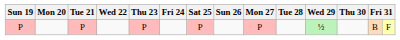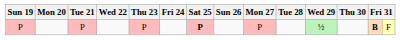(200, 27) normal -> (200, 27) bold
(375, 27) normal -> (375, 27) bold
